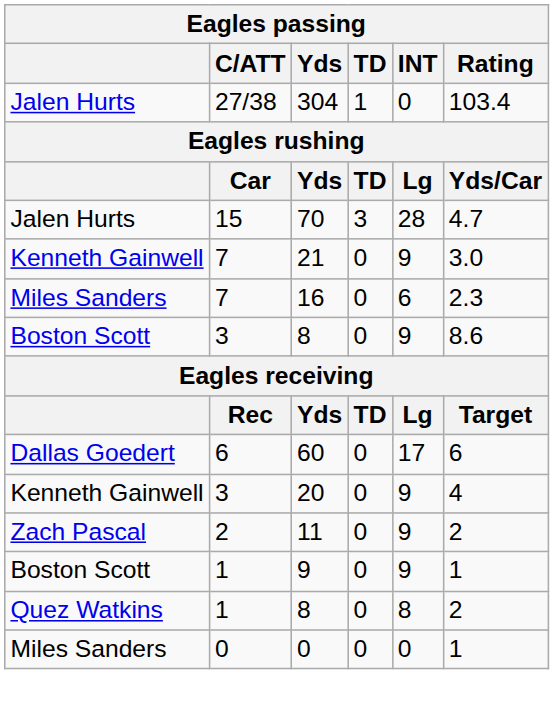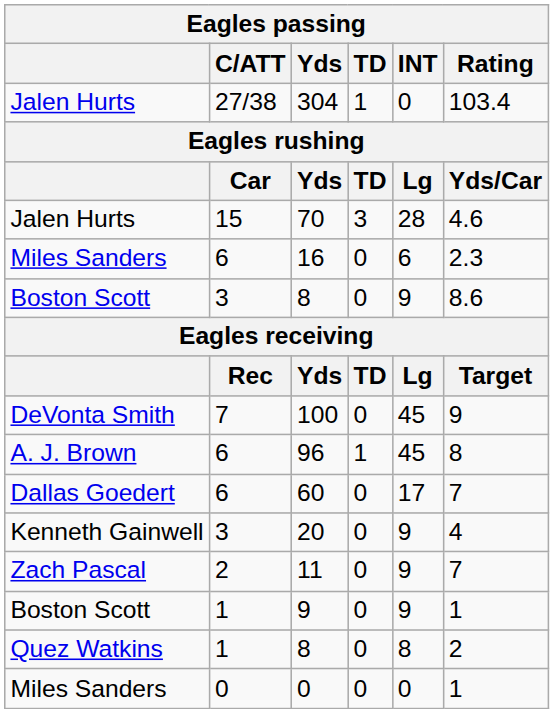(466, 219) 4.7 -> (466, 219) 4.6
- row: (107, 258)
(222, 297) 7 -> (222, 258) 6
+ row: (93, 414)
+ row: (73, 453)
(456, 453) 6 -> (456, 492) 7
(456, 532) 2 -> (456, 571) 7
